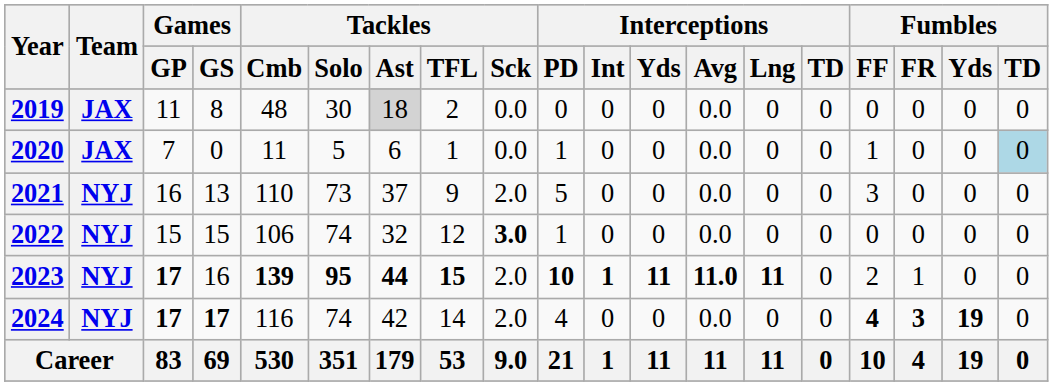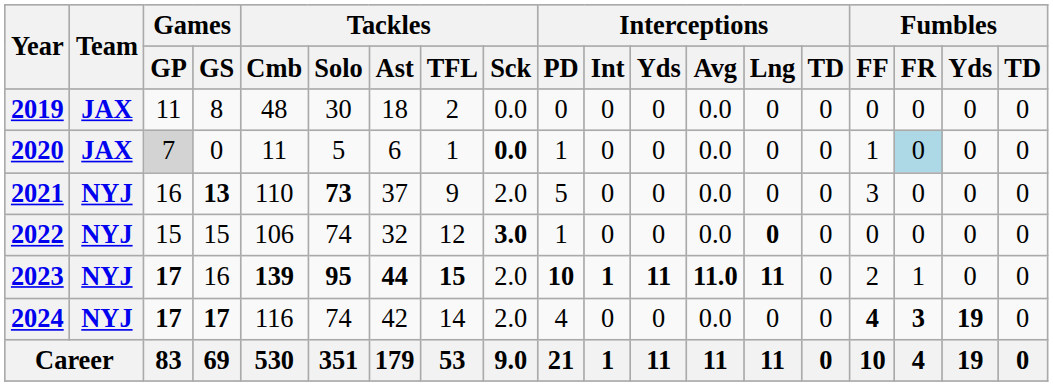(395, 109) lightgrey background -> (395, 109) no background
(168, 151) no background -> (168, 151) lightgrey background
(511, 151) normal -> (511, 151) bold
(918, 151) no background -> (918, 151) lightblue background
(1023, 151) lightblue background -> (1023, 151) no background
(217, 192) normal -> (217, 192) bold
(338, 192) normal -> (338, 192) bold
(773, 234) normal -> (773, 234) bold
